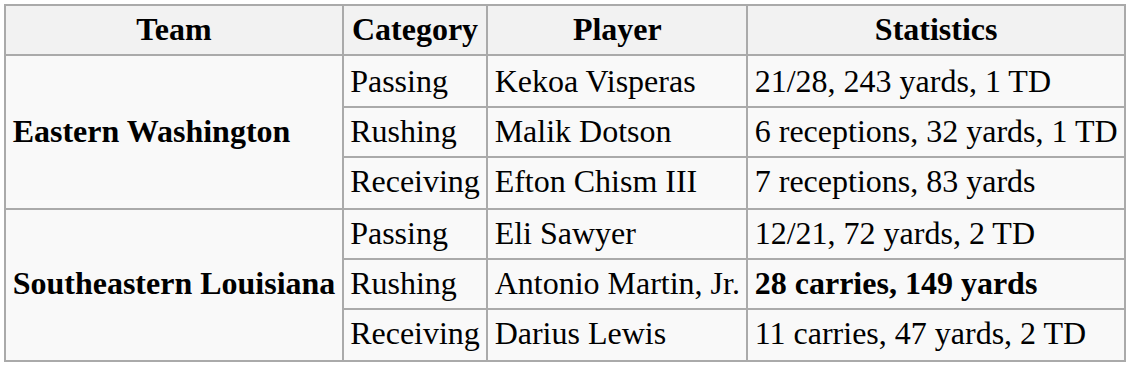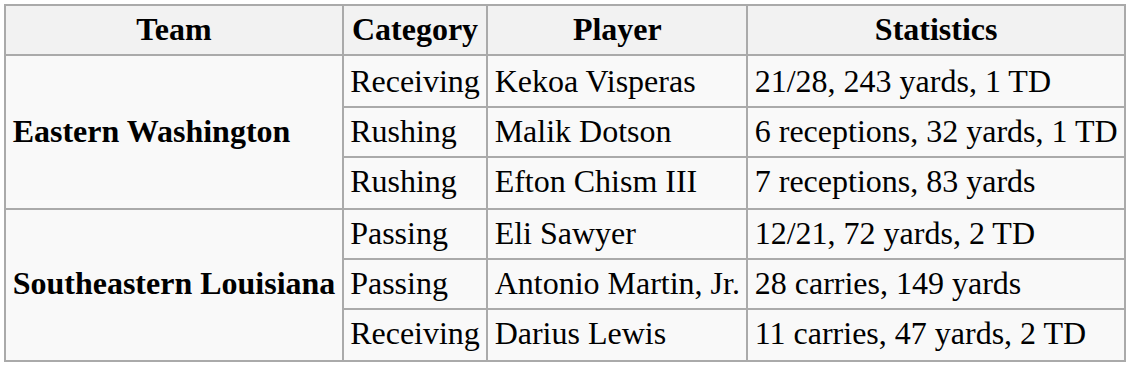(399, 80) Passing -> (415, 80) Receiving
(415, 182) Receiving -> (403, 182) Rushing
(403, 283) Rushing -> (399, 283) Passing
(896, 283) bold -> (888, 283) normal
